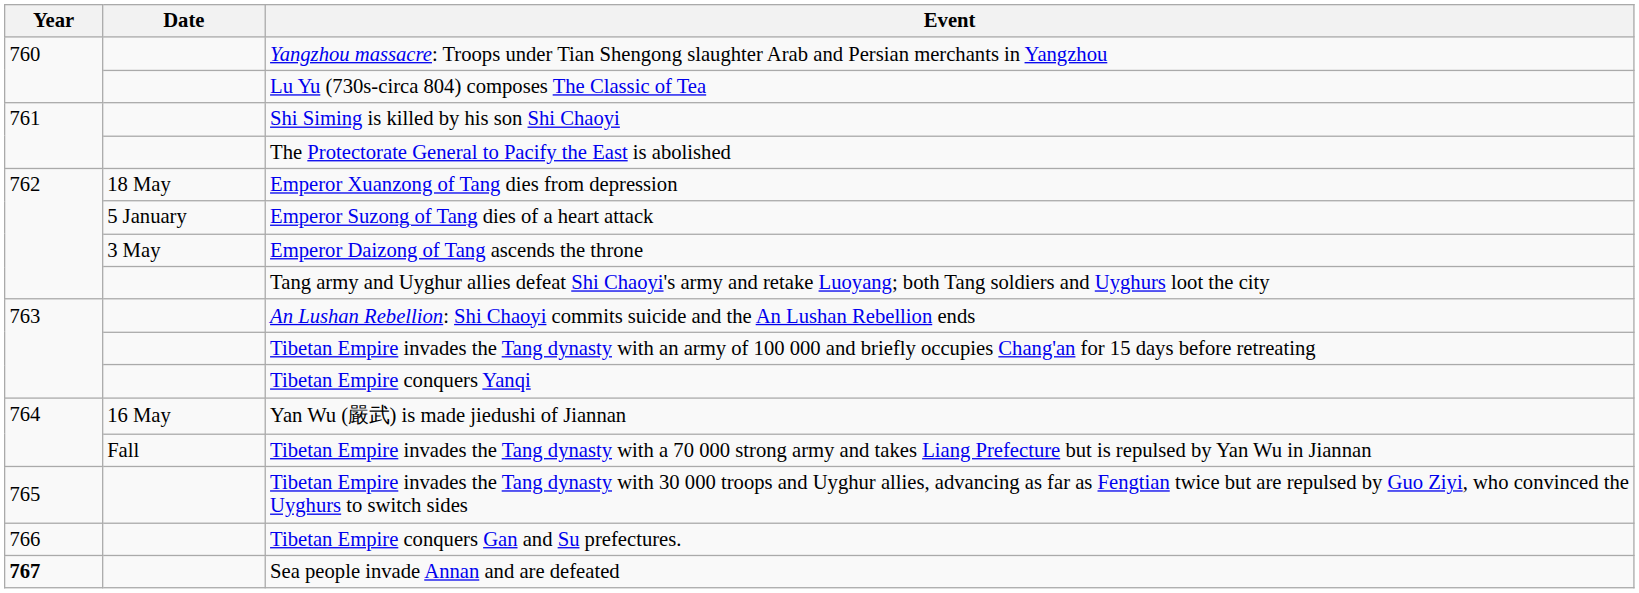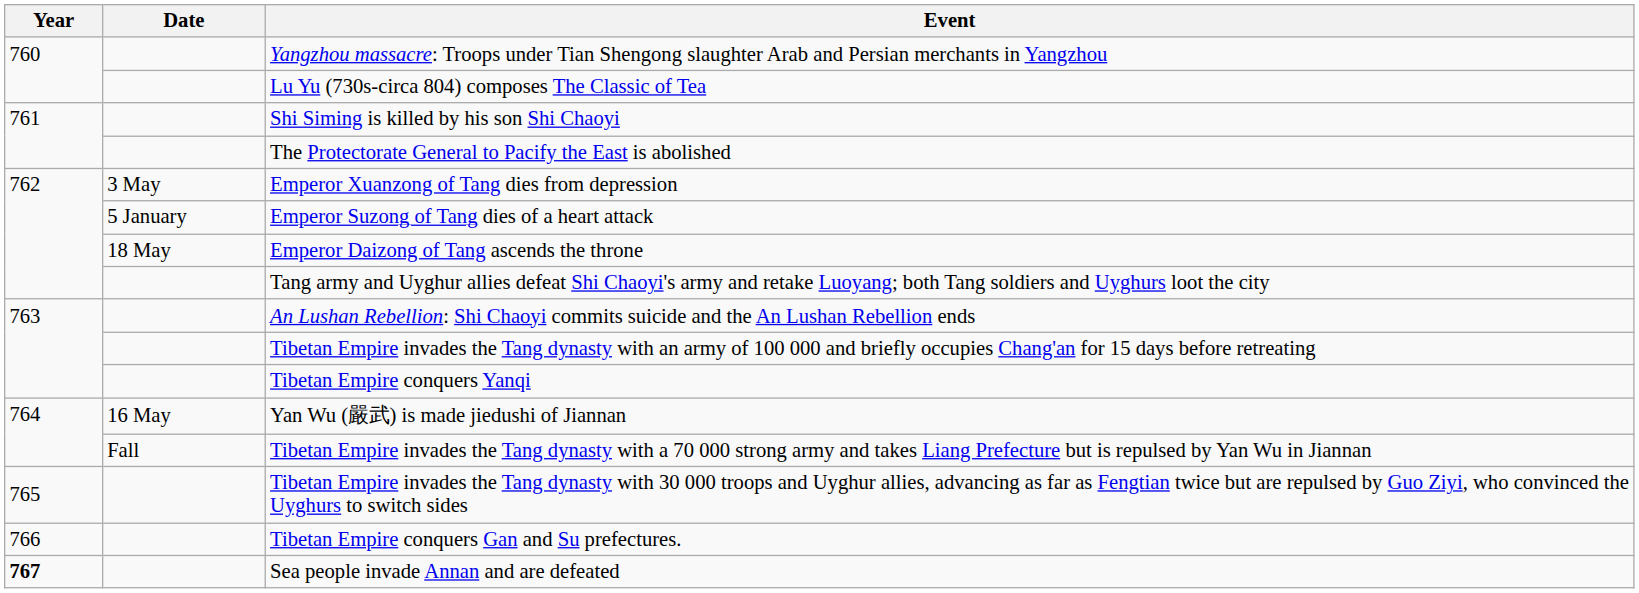(139, 184) 18 May -> (134, 184) 3 May
(134, 250) 3 May -> (139, 250) 18 May
